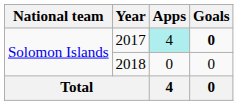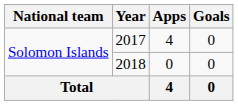(169, 40) paleturquoise background -> (169, 40) no background
(211, 40) bold -> (211, 40) normal
